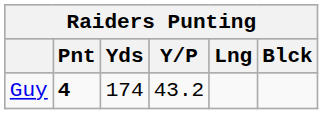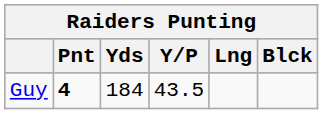(125, 91) 174 -> (125, 91) 184
(179, 91) 43.2 -> (179, 91) 43.5
